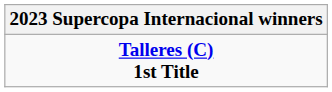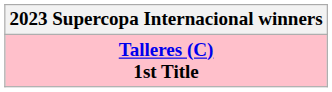(166, 60) no background -> (166, 60) pink background
